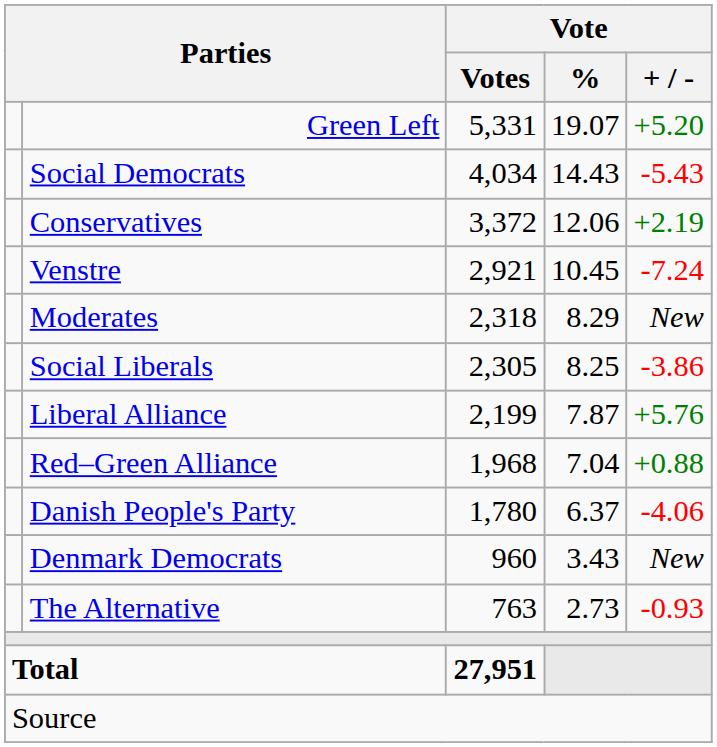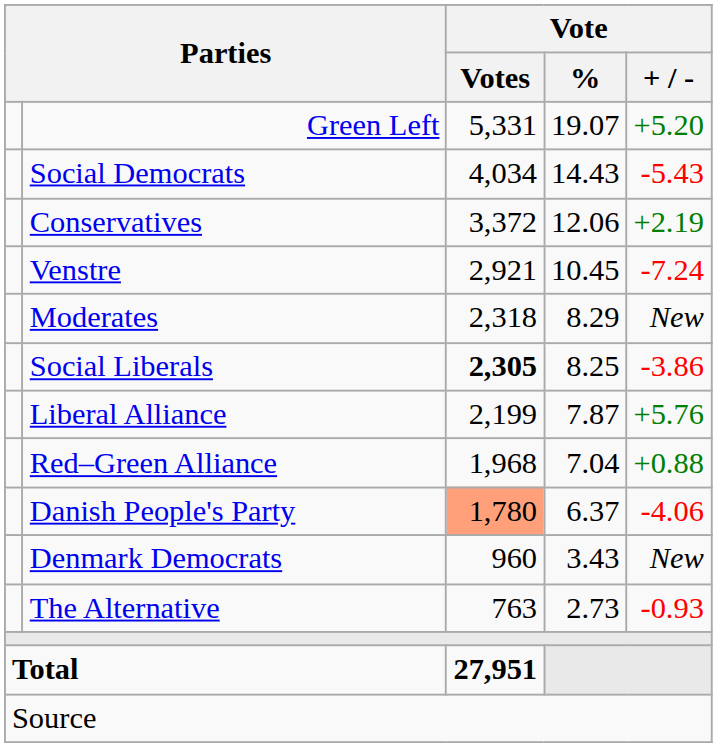(503, 366) normal -> (503, 366) bold
(503, 510) no background -> (503, 510) lightsalmon background
